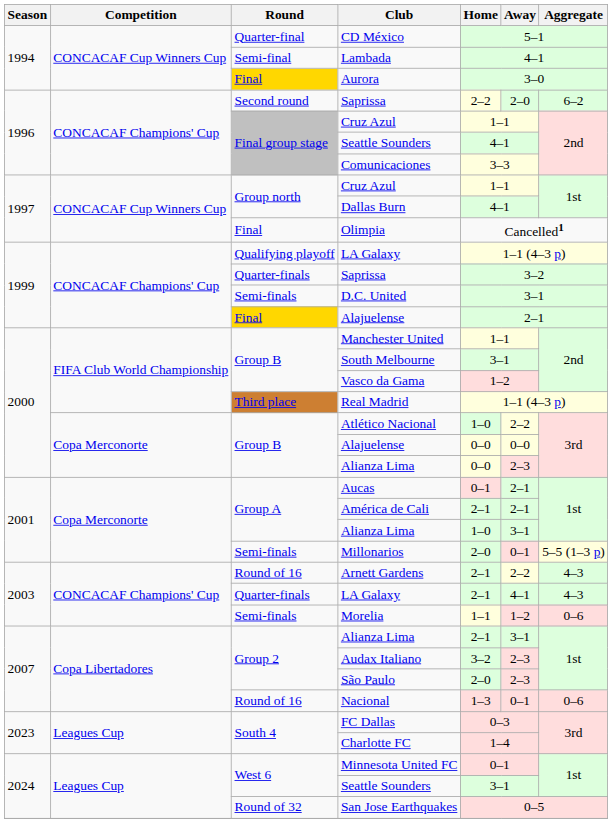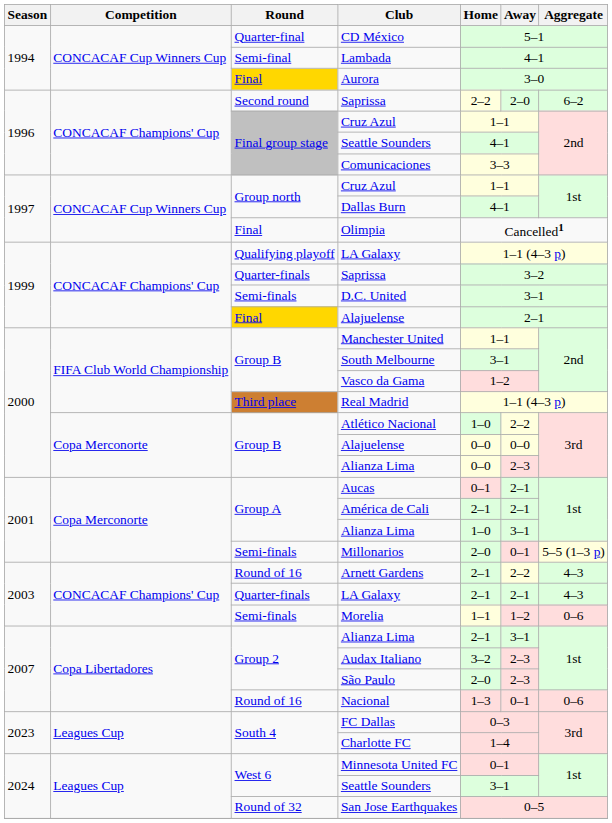(520, 594) 4–1 -> (520, 594) 2–1
